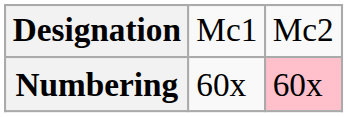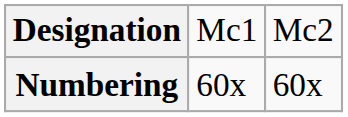(298, 83) pink background -> (298, 83) no background
